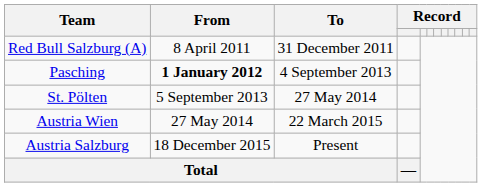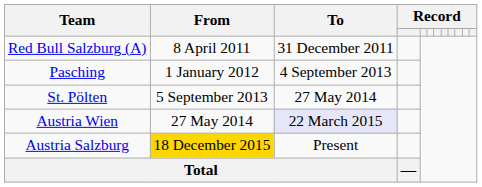(212, 72) bold -> (212, 72) normal
(336, 121) no background -> (336, 121) lavender background
(212, 145) no background -> (212, 145) gold background
